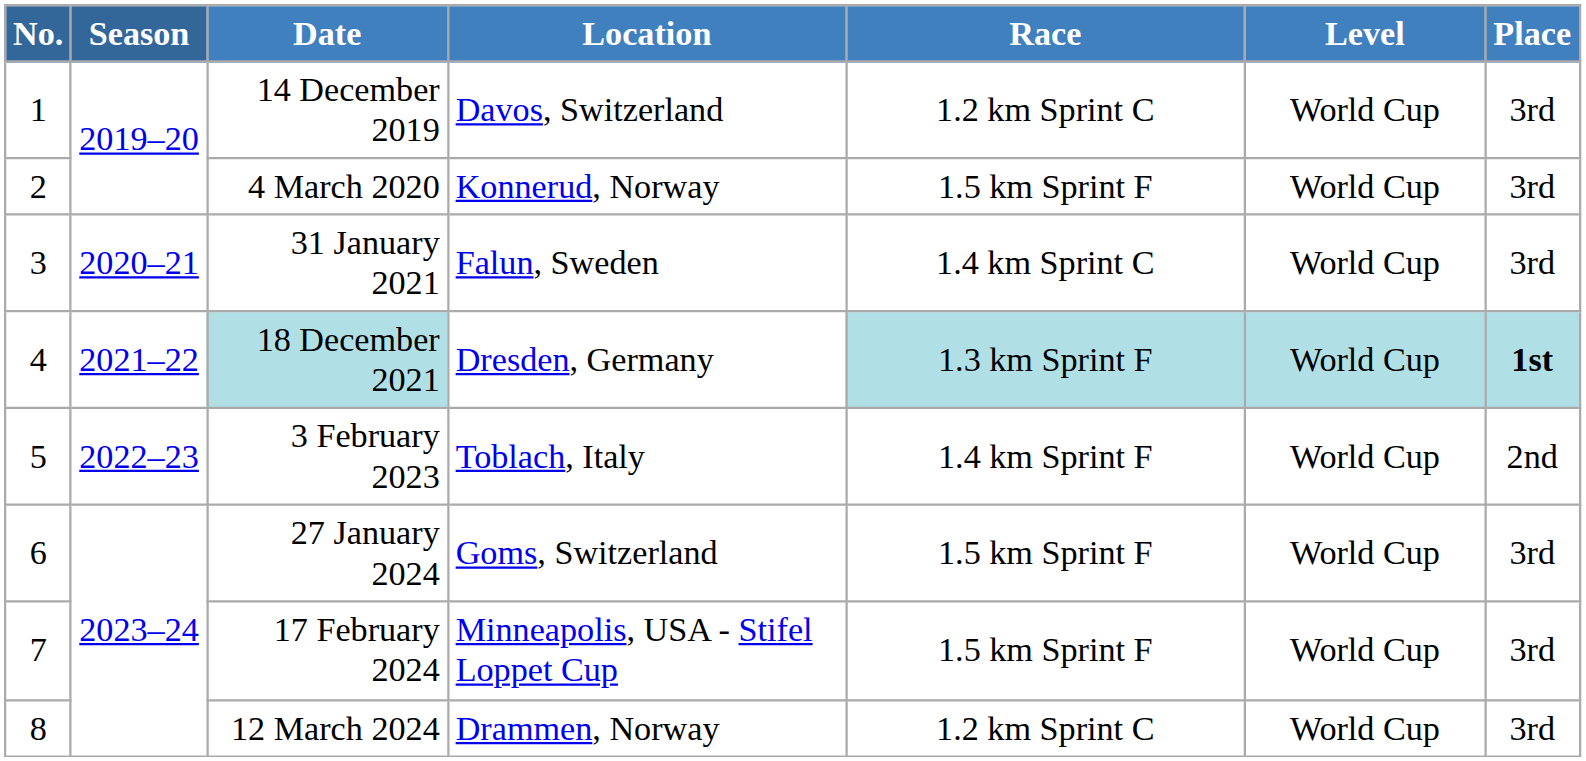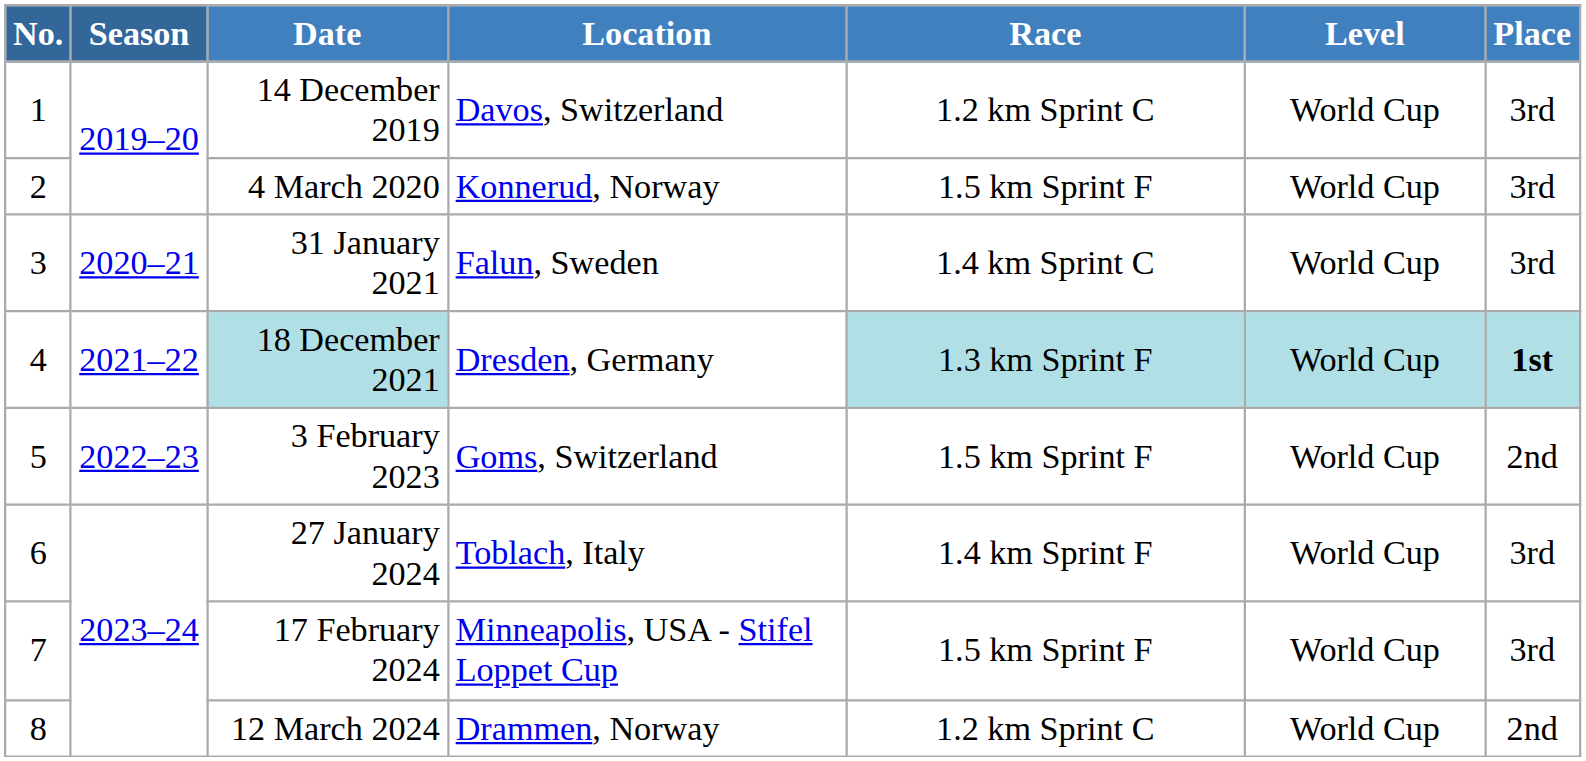(550, 456) Toblach, Italy -> (587, 456) Goms, Switzerland
(1045, 456) 1.4 km Sprint F -> (1045, 456) 1.5 km Sprint F
(587, 553) Goms, Switzerland -> (550, 553) Toblach, Italy
(1045, 553) 1.5 km Sprint F -> (1045, 553) 1.4 km Sprint F
(1532, 727) 3rd -> (1532, 727) 2nd
